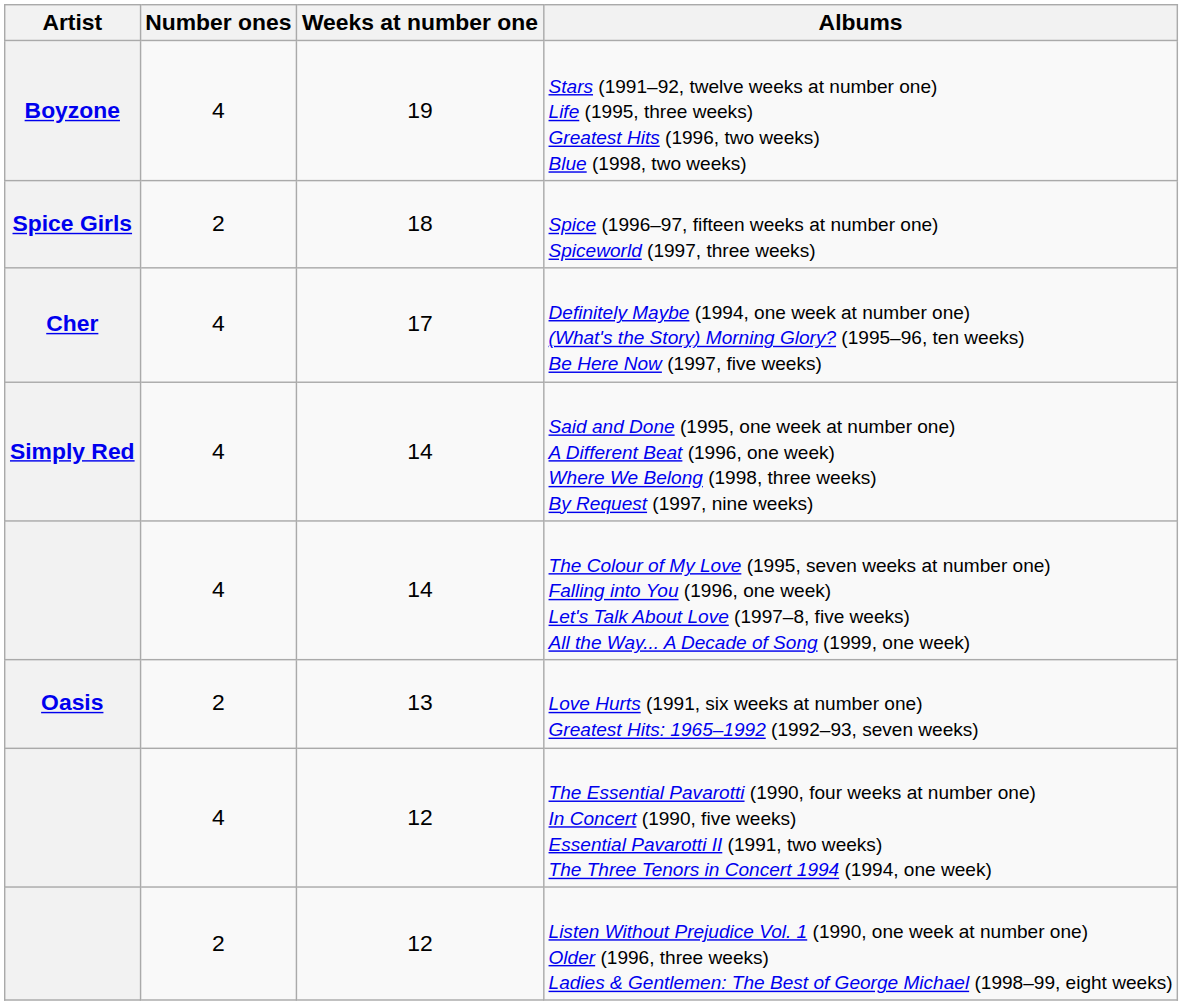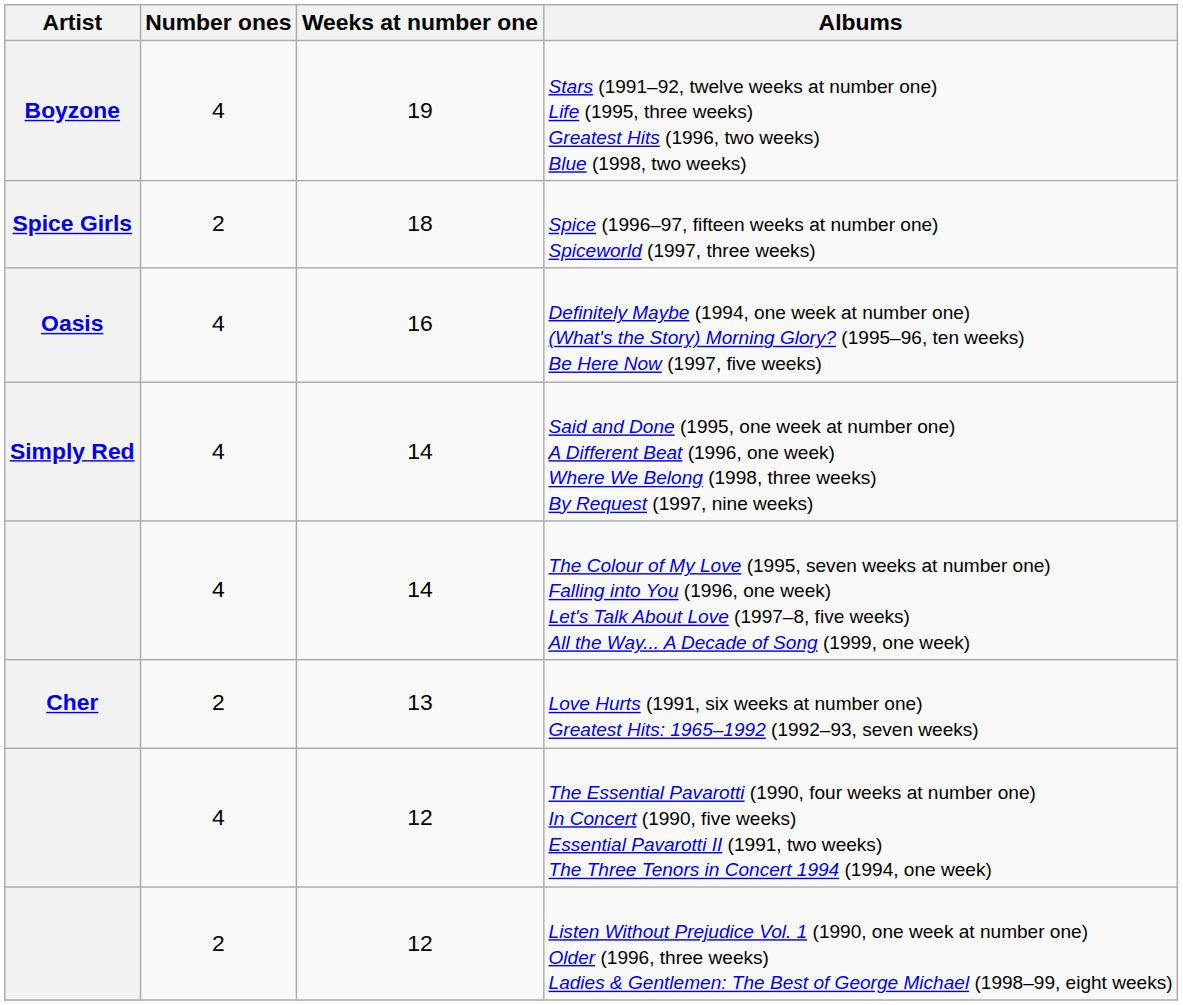(72, 324) Cher -> (72, 324) Oasis
(420, 324) 17 -> (420, 324) 16
(72, 703) Oasis -> (72, 703) Cher
